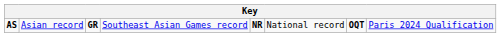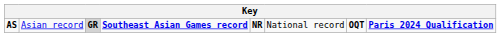(93, 26) no background -> (93, 26) lightgrey background
(175, 26) normal -> (175, 26) bold
(431, 26) normal -> (431, 26) bold
